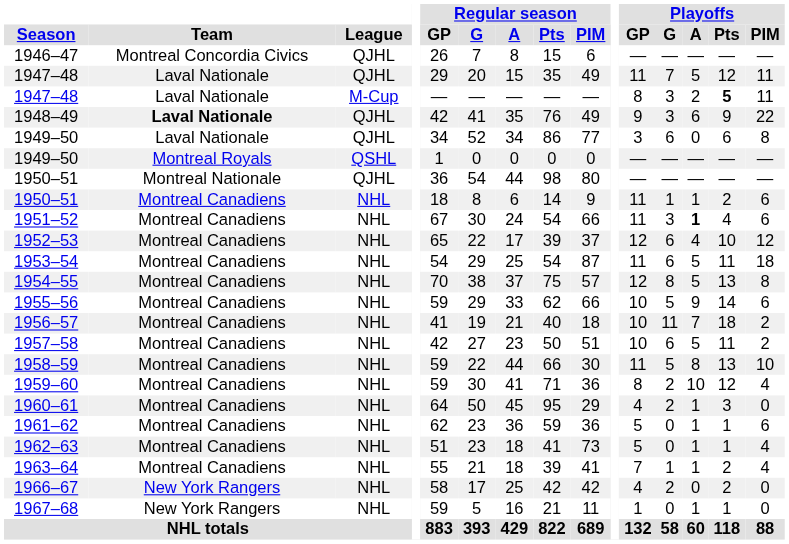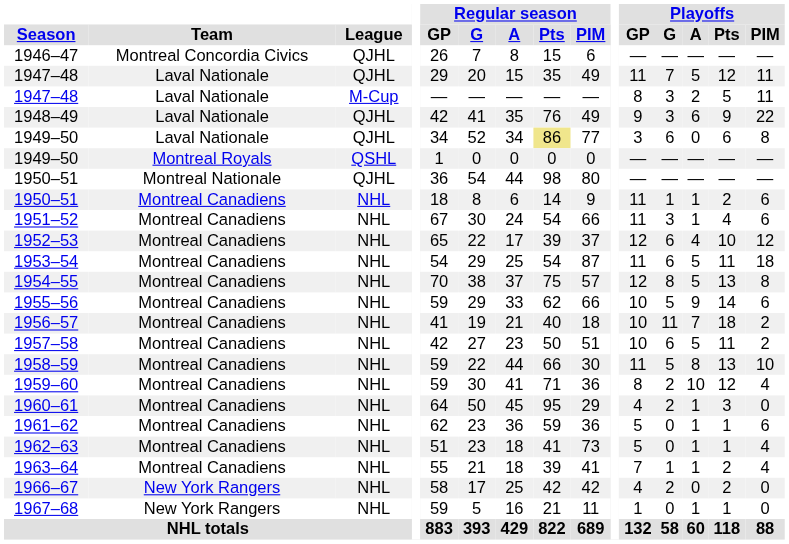(727, 96) bold -> (727, 96) normal
(212, 117) bold -> (212, 117) normal
(552, 137) no background -> (552, 137) khaki background
(696, 220) bold -> (696, 220) normal
